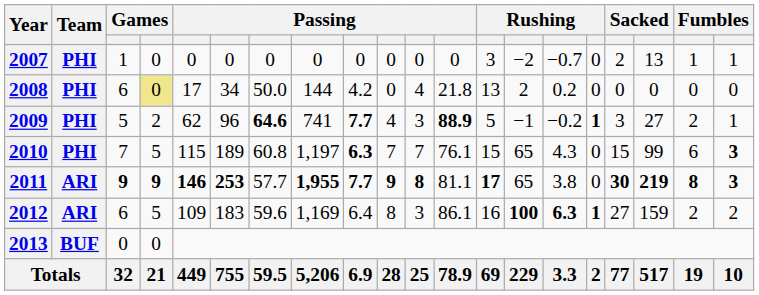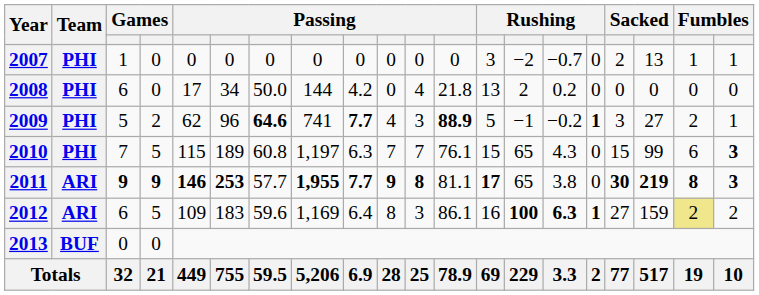(156, 90) khaki background -> (156, 90) no background
(360, 151) bold -> (360, 151) normal
(693, 212) no background -> (693, 212) khaki background
